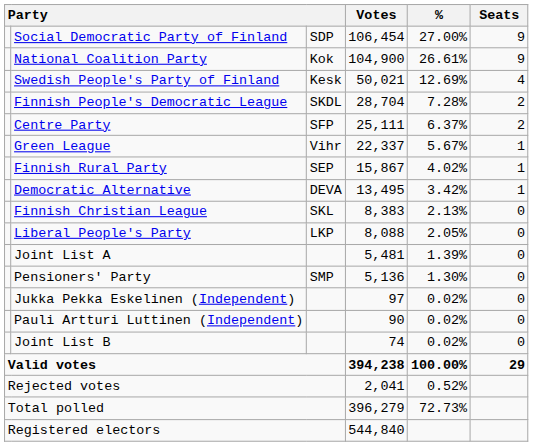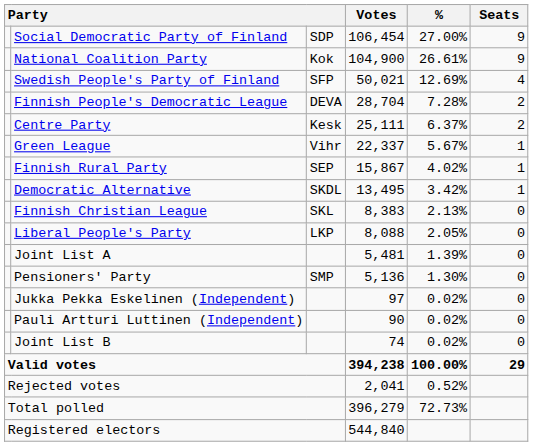(326, 81) Kesk -> (322, 81) SFP
(326, 103) SKDL -> (326, 103) DEVA
(322, 125) SFP -> (326, 125) Kesk
(326, 190) DEVA -> (326, 190) SKDL
